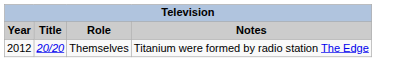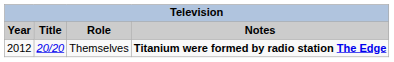(251, 48) normal -> (260, 48) bold
